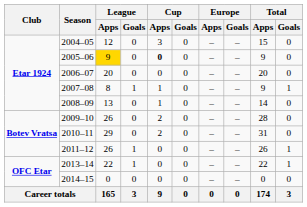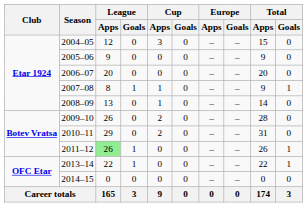(108, 58) gold background -> (108, 58) no background
(160, 58) bold -> (160, 58) normal
(108, 149) no background -> (108, 149) lightgreen background
